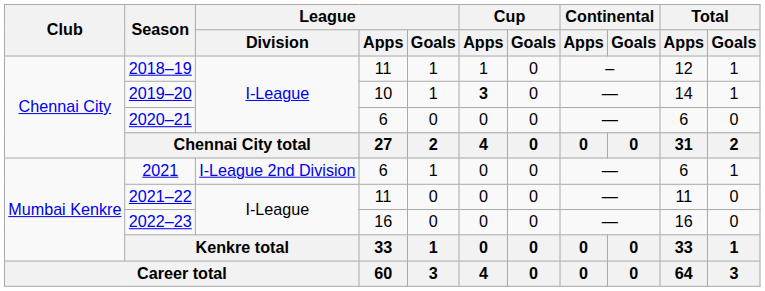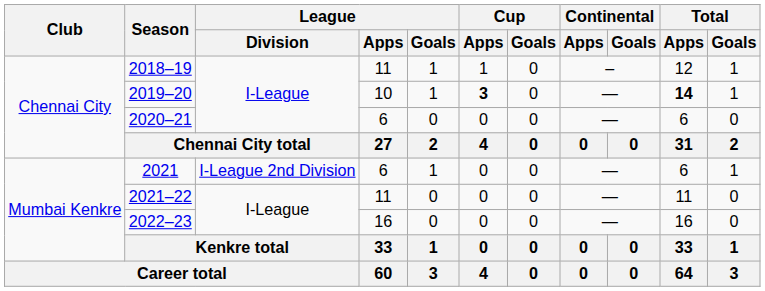(684, 94) normal -> (684, 94) bold
